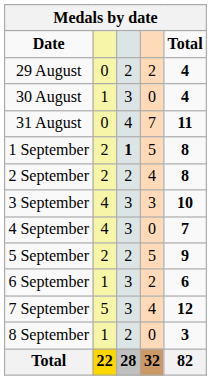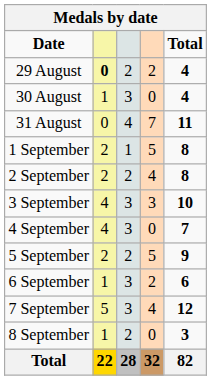(105, 70) normal -> (105, 70) bold
(128, 149) bold -> (128, 149) normal
